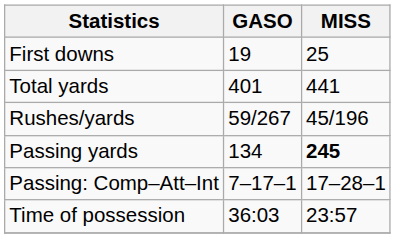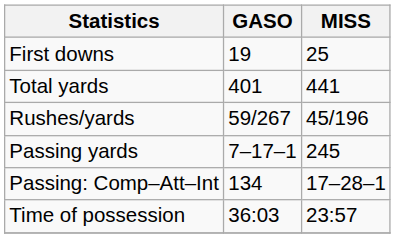(245, 151) 134 -> (262, 151) 7–17–1
(323, 151) bold -> (323, 151) normal
(262, 183) 7–17–1 -> (245, 183) 134
